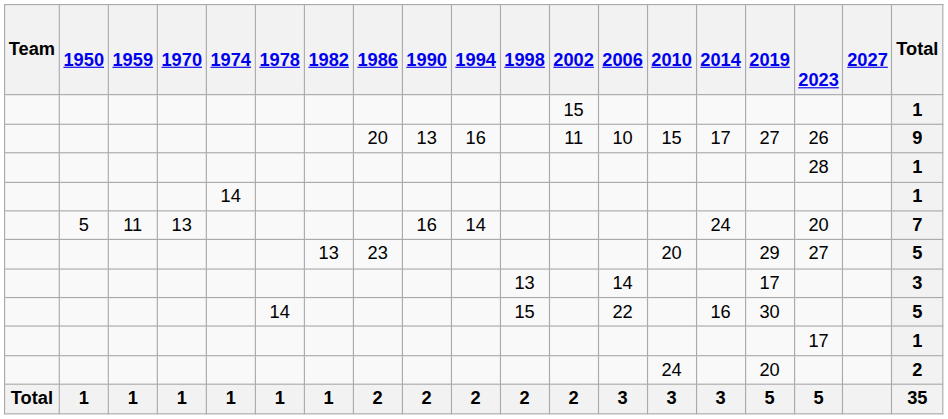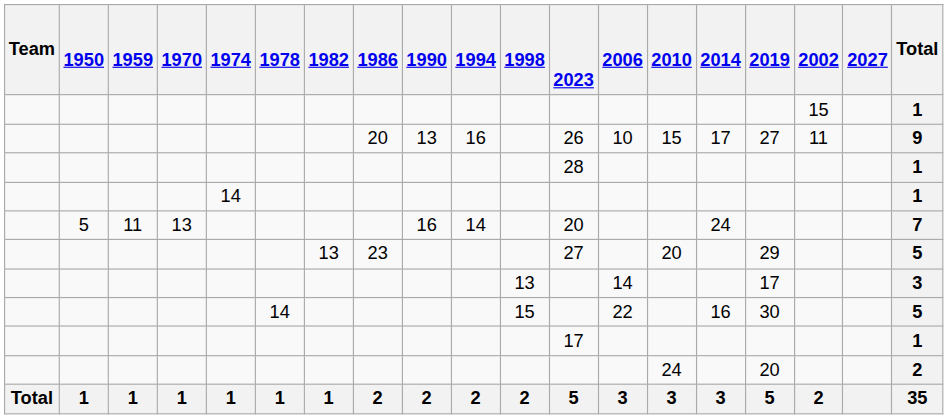columns swapped: (574, 60) <-> (819, 80)
